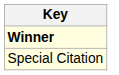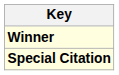(55, 59) normal -> (59, 59) bold
